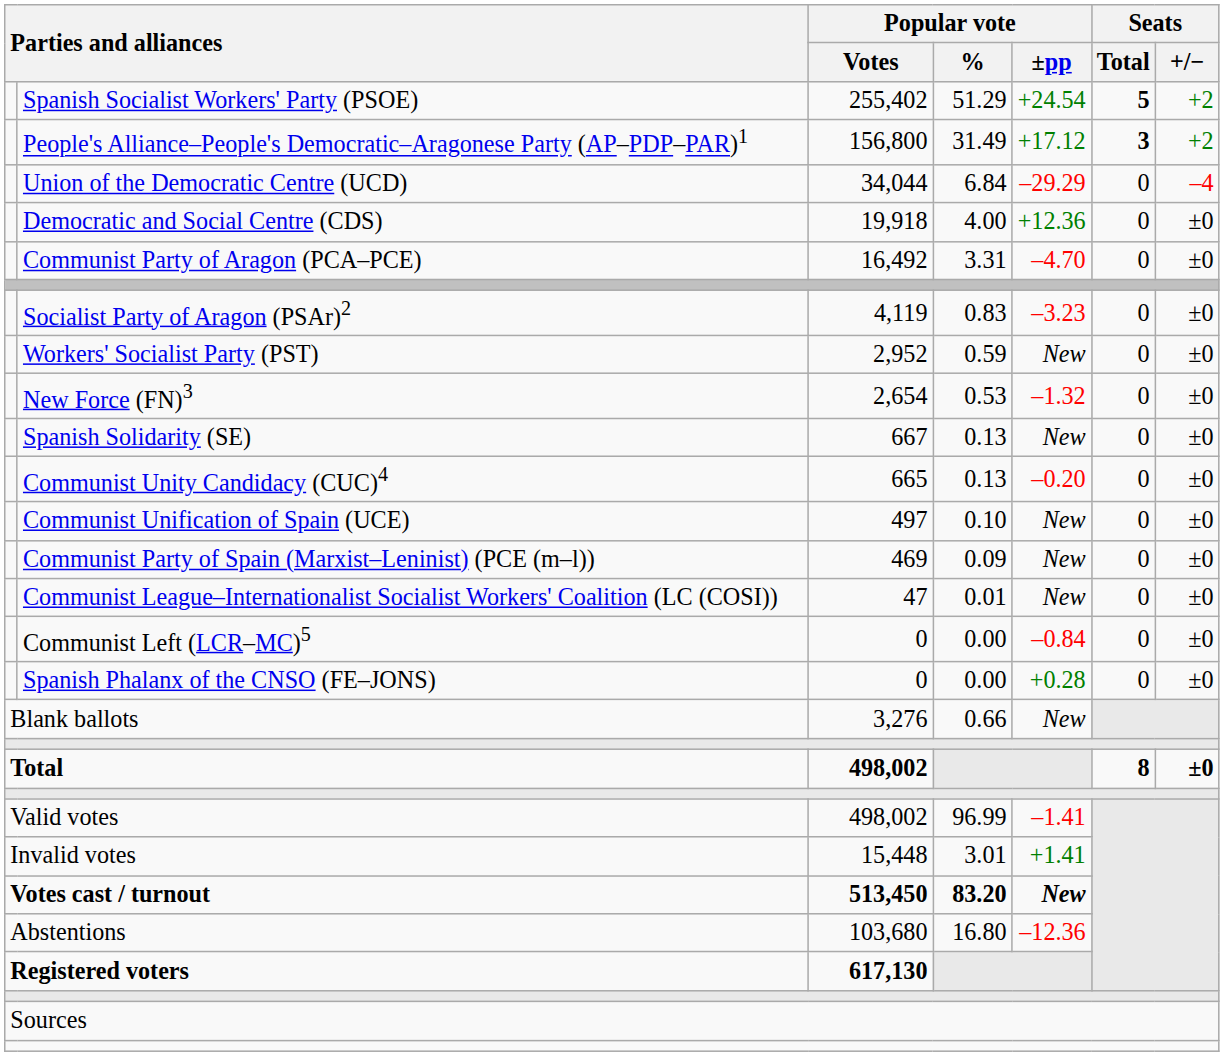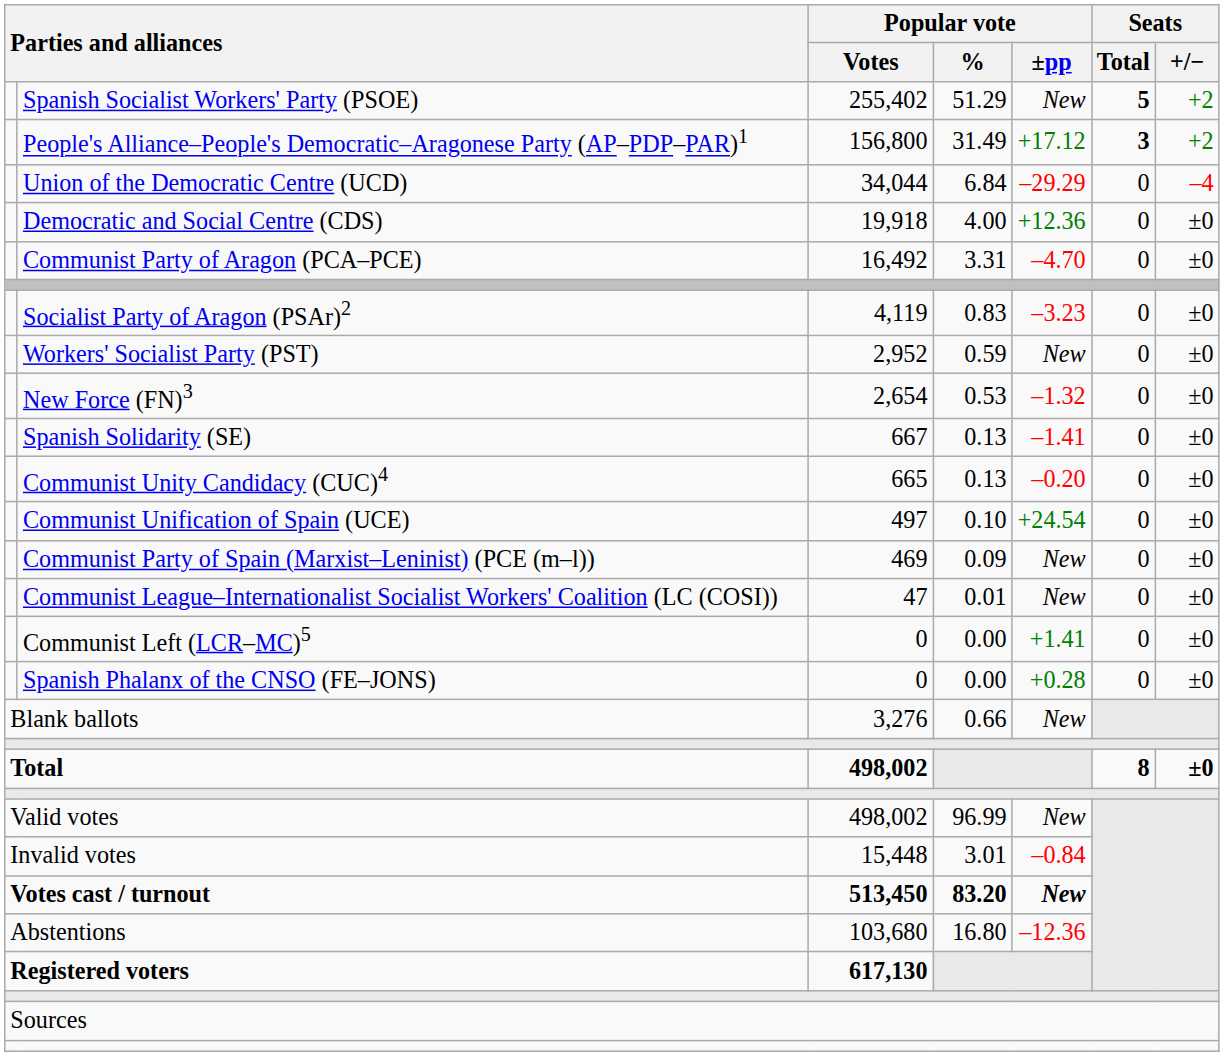(1052, 100) +24.54 -> (1064, 100) New
(1064, 437) New -> (1058, 437) –1.41
(1064, 520) New -> (1052, 520) +24.54
(1058, 638) –0.84 -> (1058, 638) +1.41
(1058, 817) –1.41 -> (1064, 817) New
(1058, 856) +1.41 -> (1058, 856) –0.84
